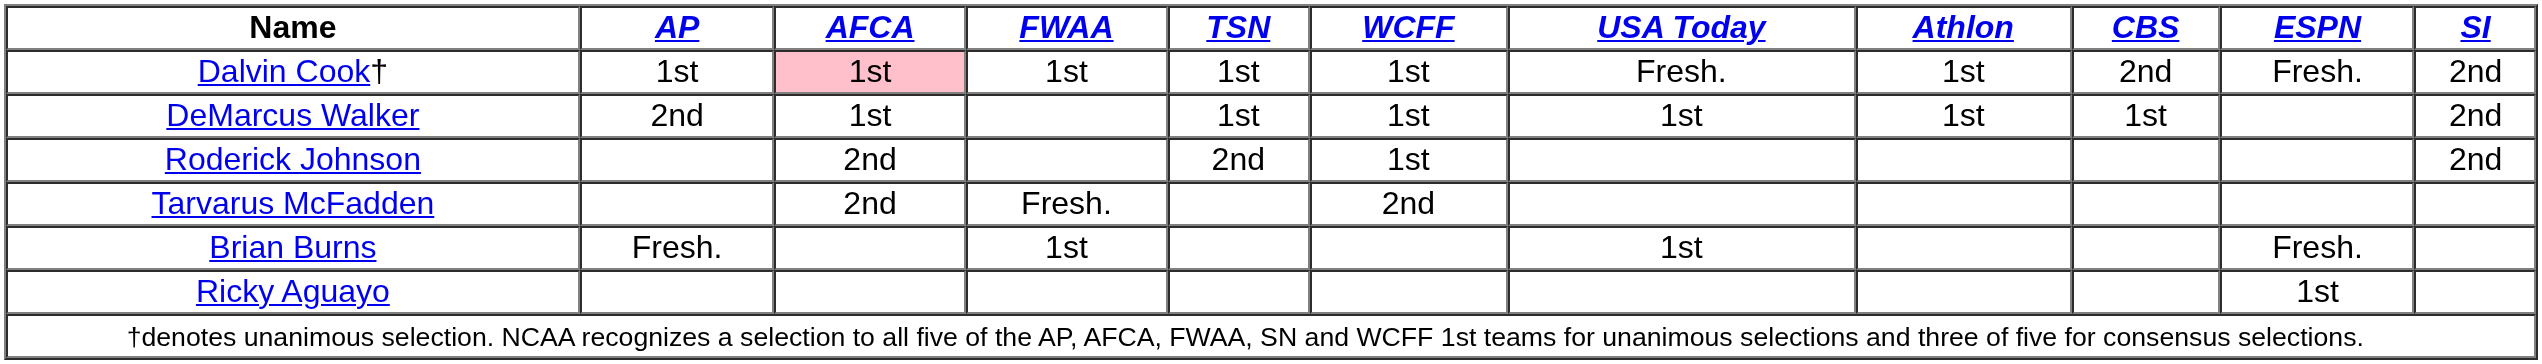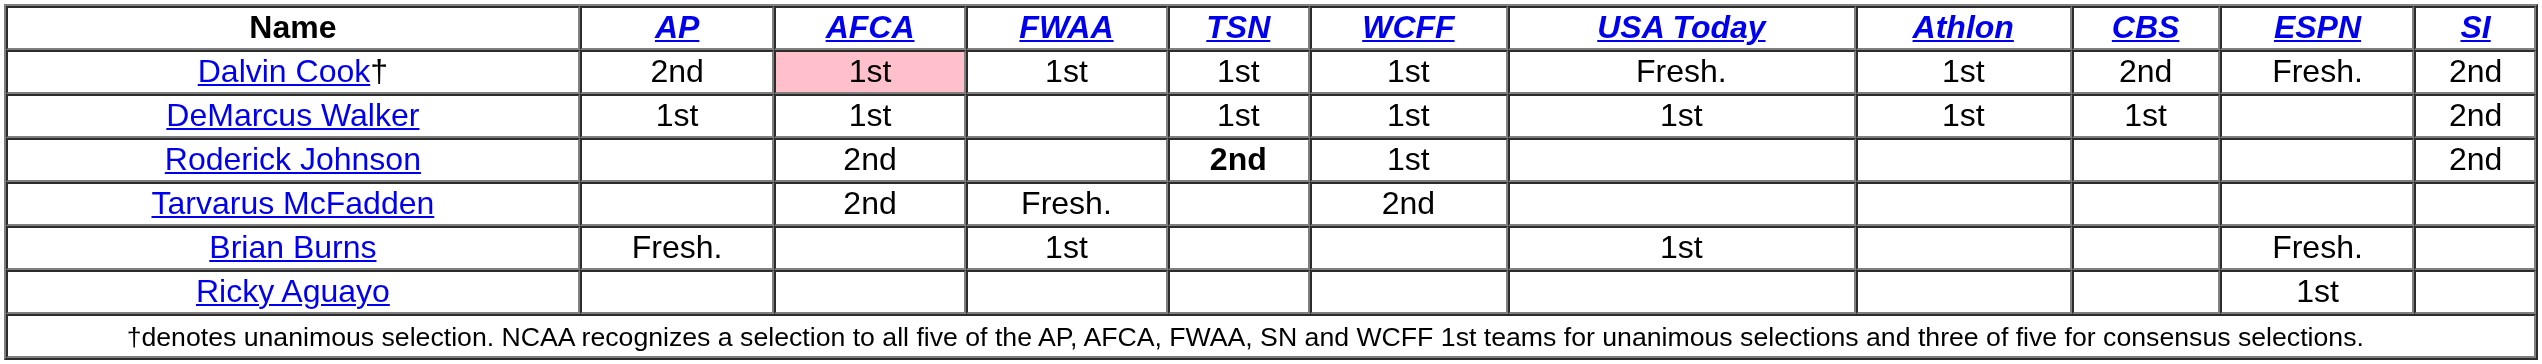(677, 71) 1st -> (677, 71) 2nd
(677, 115) 2nd -> (677, 115) 1st
(1238, 159) normal -> (1238, 159) bold
